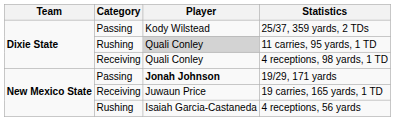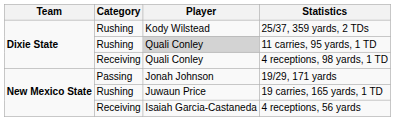(114, 28) Passing -> (115, 28) Rushing
(183, 76) bold -> (180, 76) normal
(119, 92) Receiving -> (115, 92) Rushing
(115, 108) Rushing -> (119, 108) Receiving
